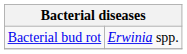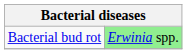(143, 37) no background -> (143, 37) lightgreen background
